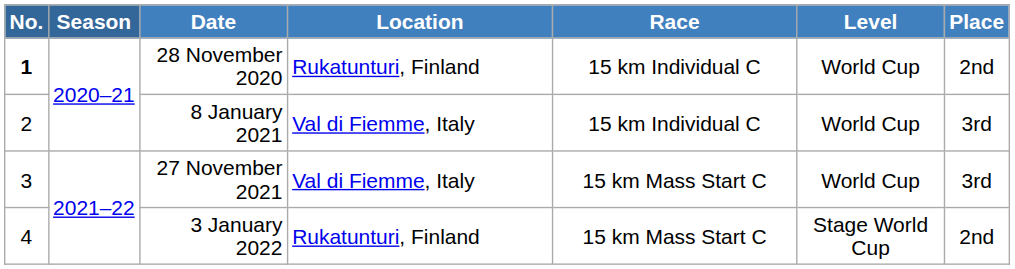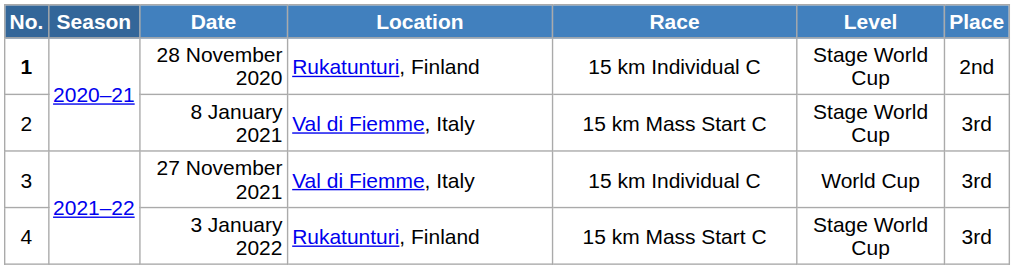(871, 66) World Cup -> (871, 66) Stage World Cup
(675, 123) 15 km Individual C -> (675, 123) 15 km Mass Start C
(871, 123) World Cup -> (871, 123) Stage World Cup
(675, 180) 15 km Mass Start C -> (675, 180) 15 km Individual C
(977, 236) 2nd -> (977, 236) 3rd
